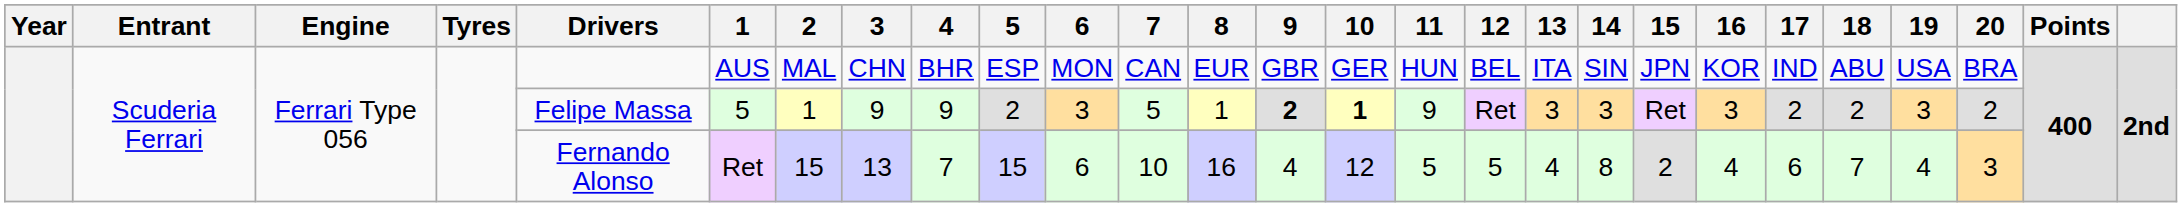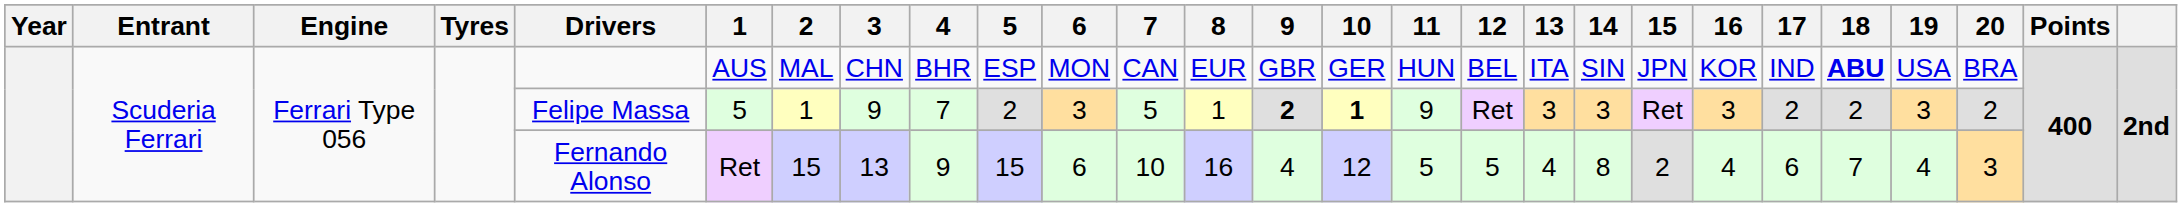(1857, 68) normal -> (1856, 68) bold
(946, 110) 9 -> (943, 110) 7
(946, 166) 7 -> (943, 166) 9
